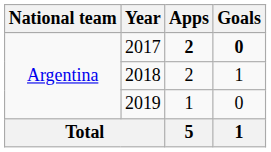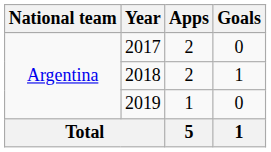(189, 47) bold -> (189, 47) normal
(239, 47) bold -> (239, 47) normal
